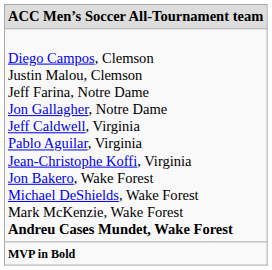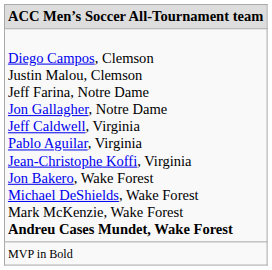(42, 253) bold -> (40, 254) normal
